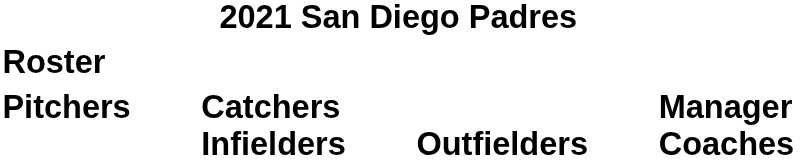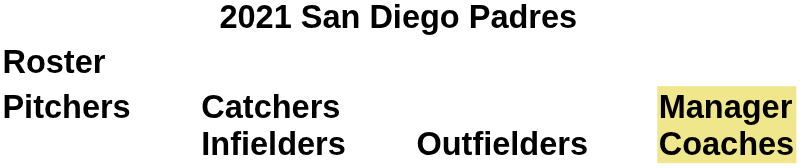(726, 125) no background -> (726, 125) khaki background
